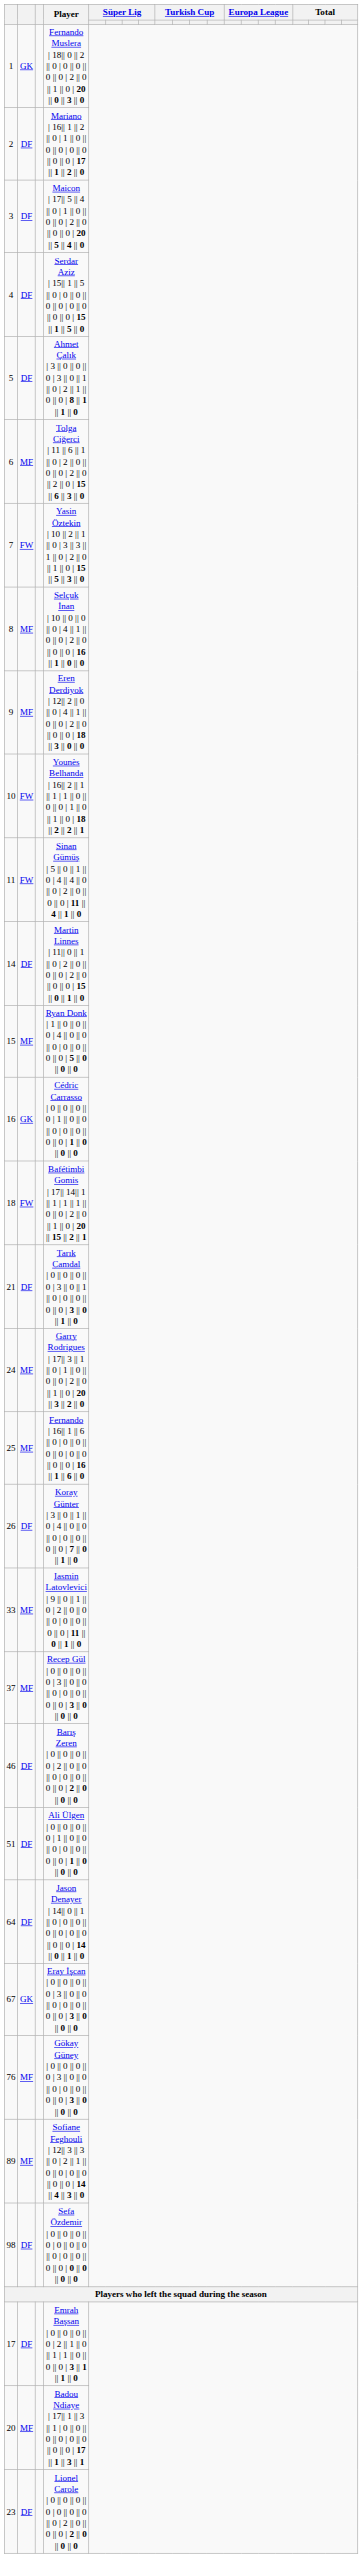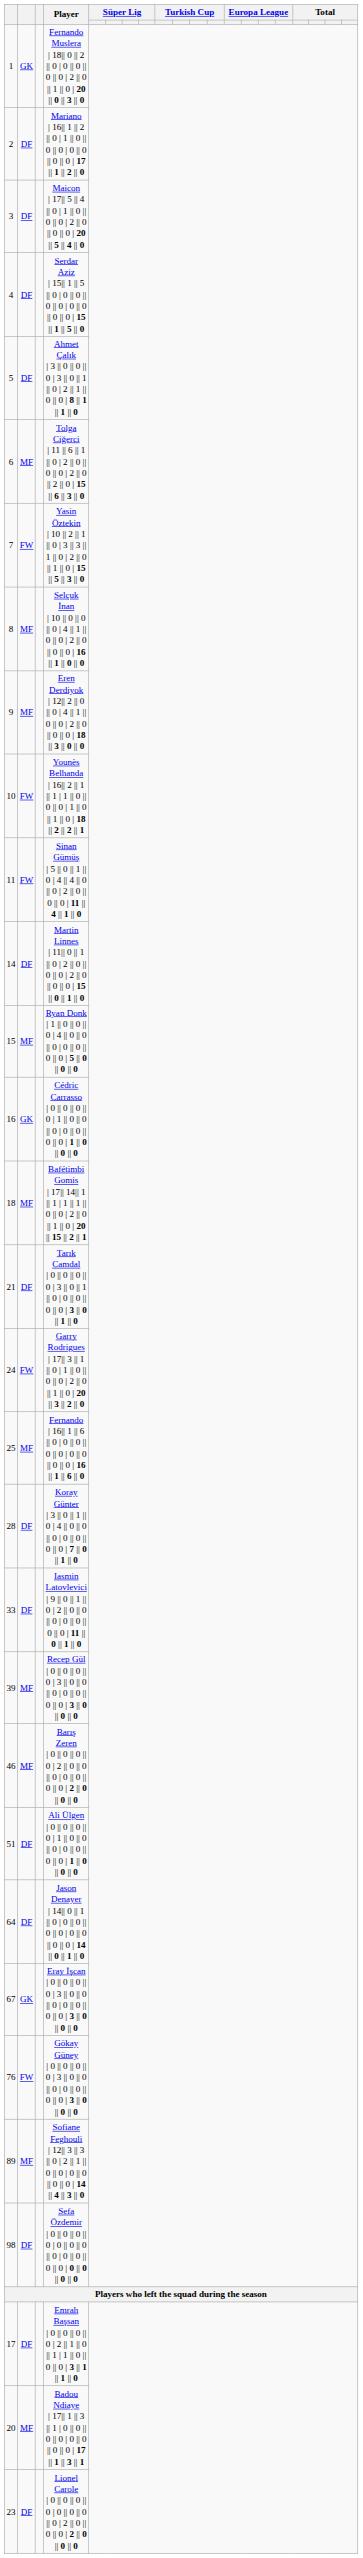(27, 1203) FW -> (27, 1203) MF
(27, 1370) MF -> (27, 1370) FW
(11, 1526) 26 -> (11, 1526) 28
(27, 1610) MF -> (27, 1610) DF
(11, 1688) 37 -> (11, 1688) 39
(27, 1766) DF -> (27, 1766) MF
(27, 2078) MF -> (27, 2078) FW
